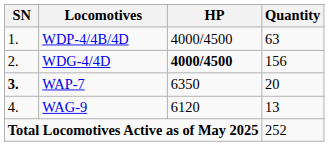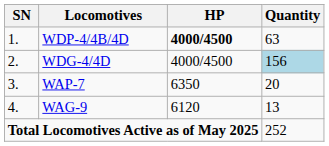(202, 38) normal -> (202, 38) bold
(202, 61) bold -> (202, 61) normal
(276, 61) no background -> (276, 61) lightblue background
(13, 84) bold -> (13, 84) normal
